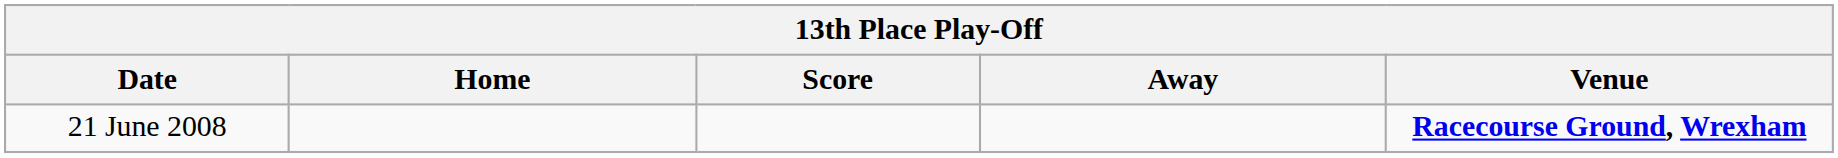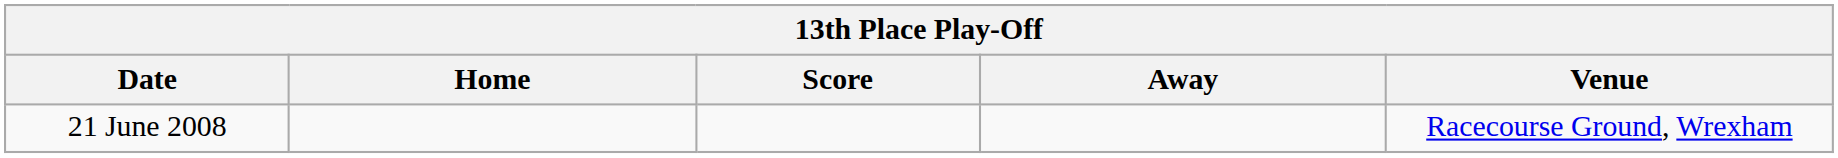(1609, 127) bold -> (1609, 127) normal
